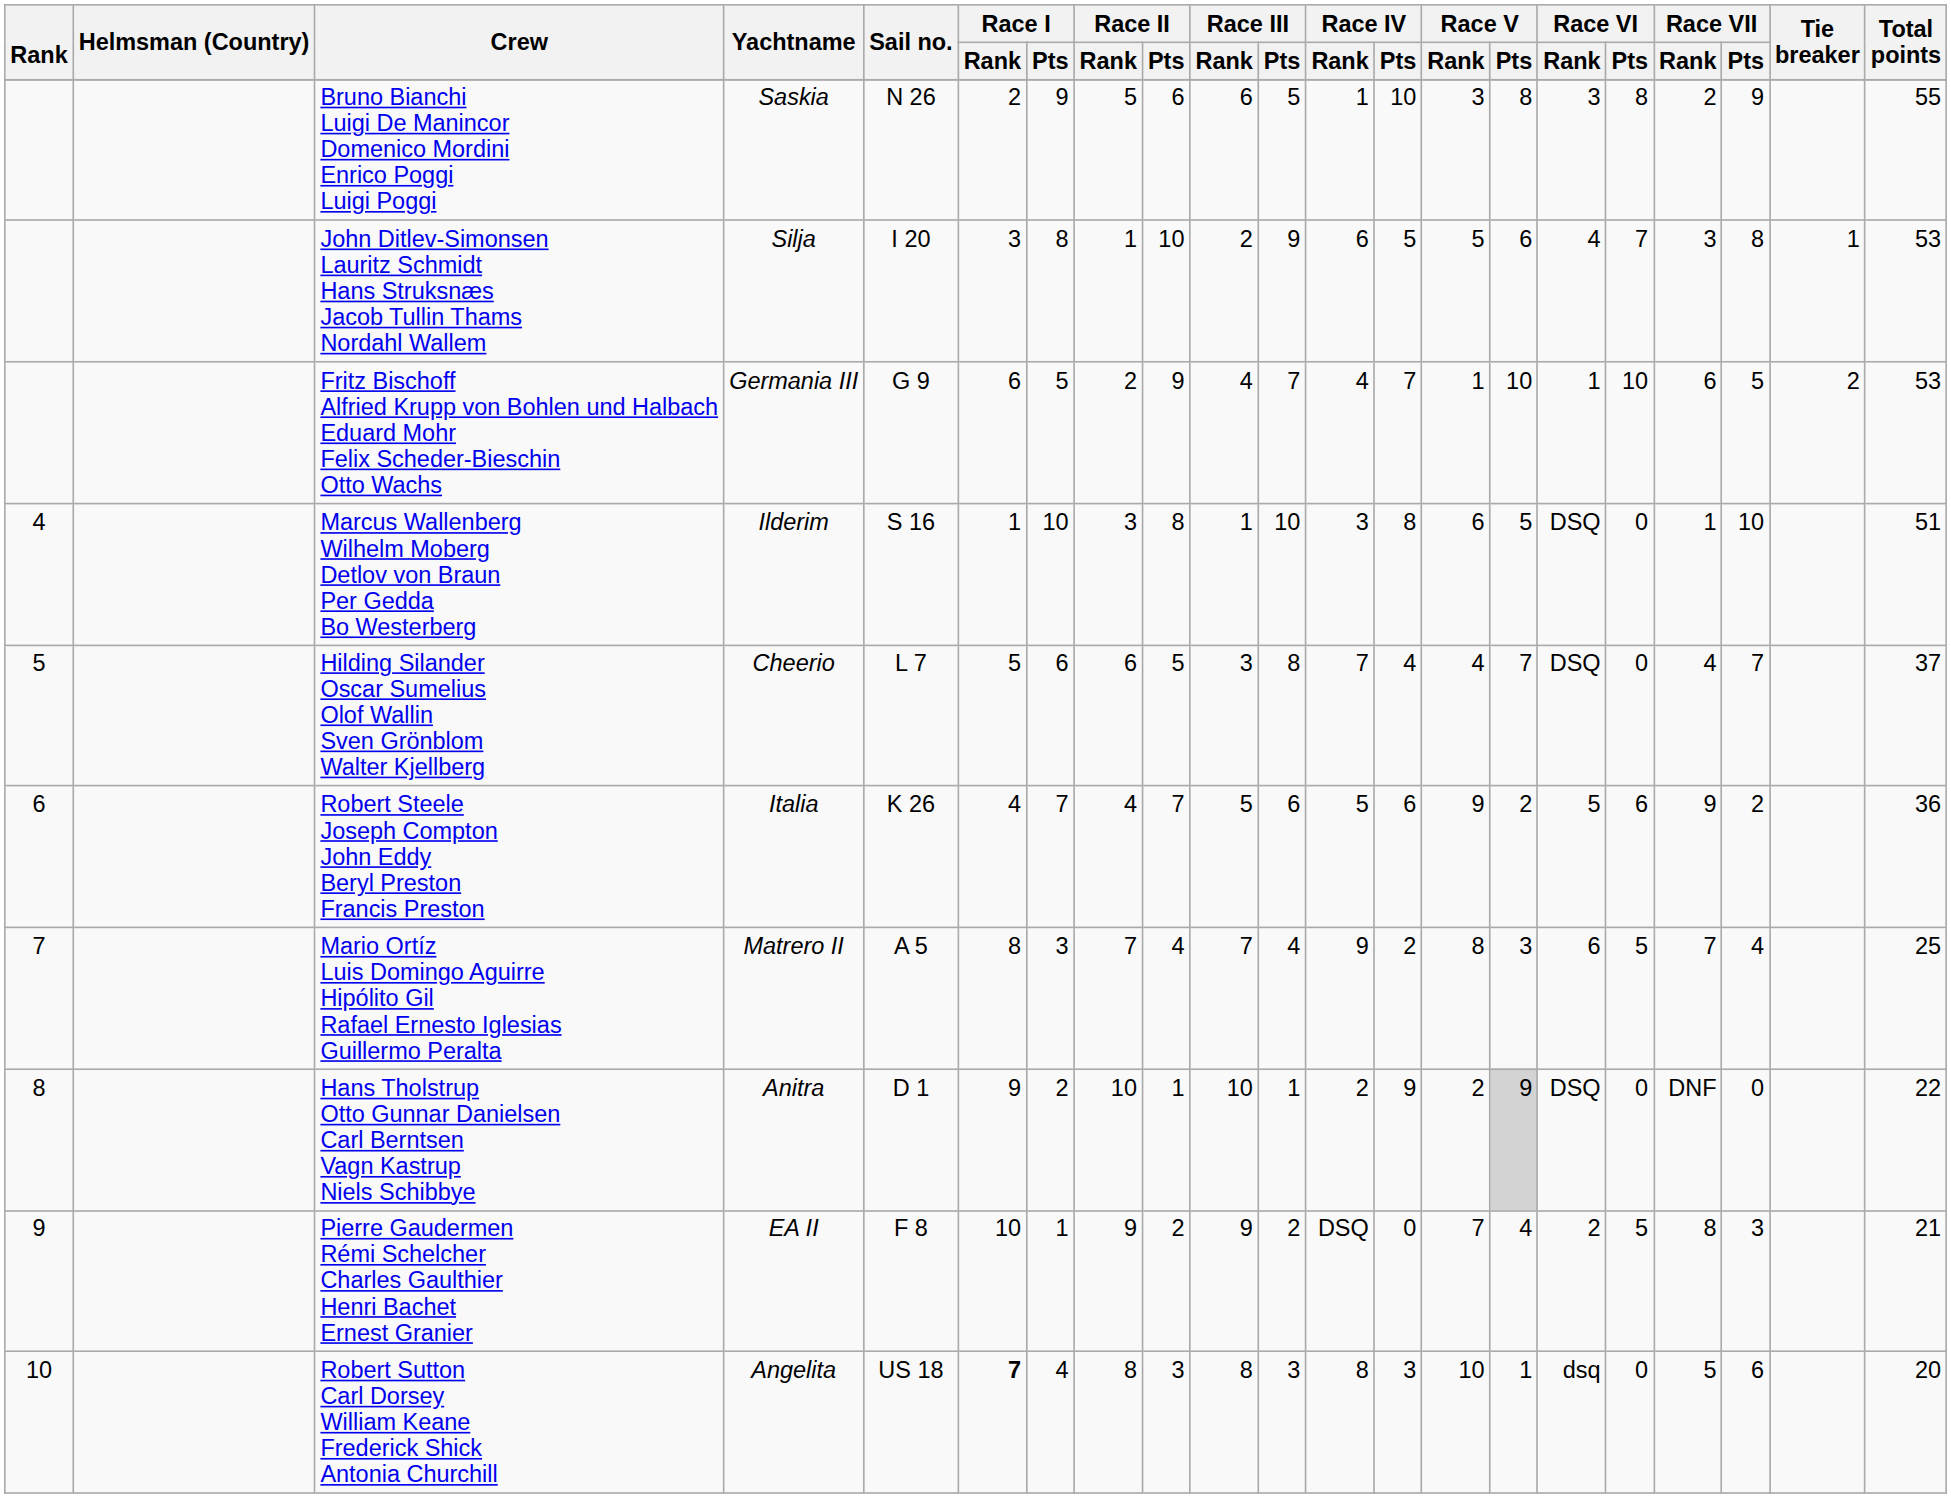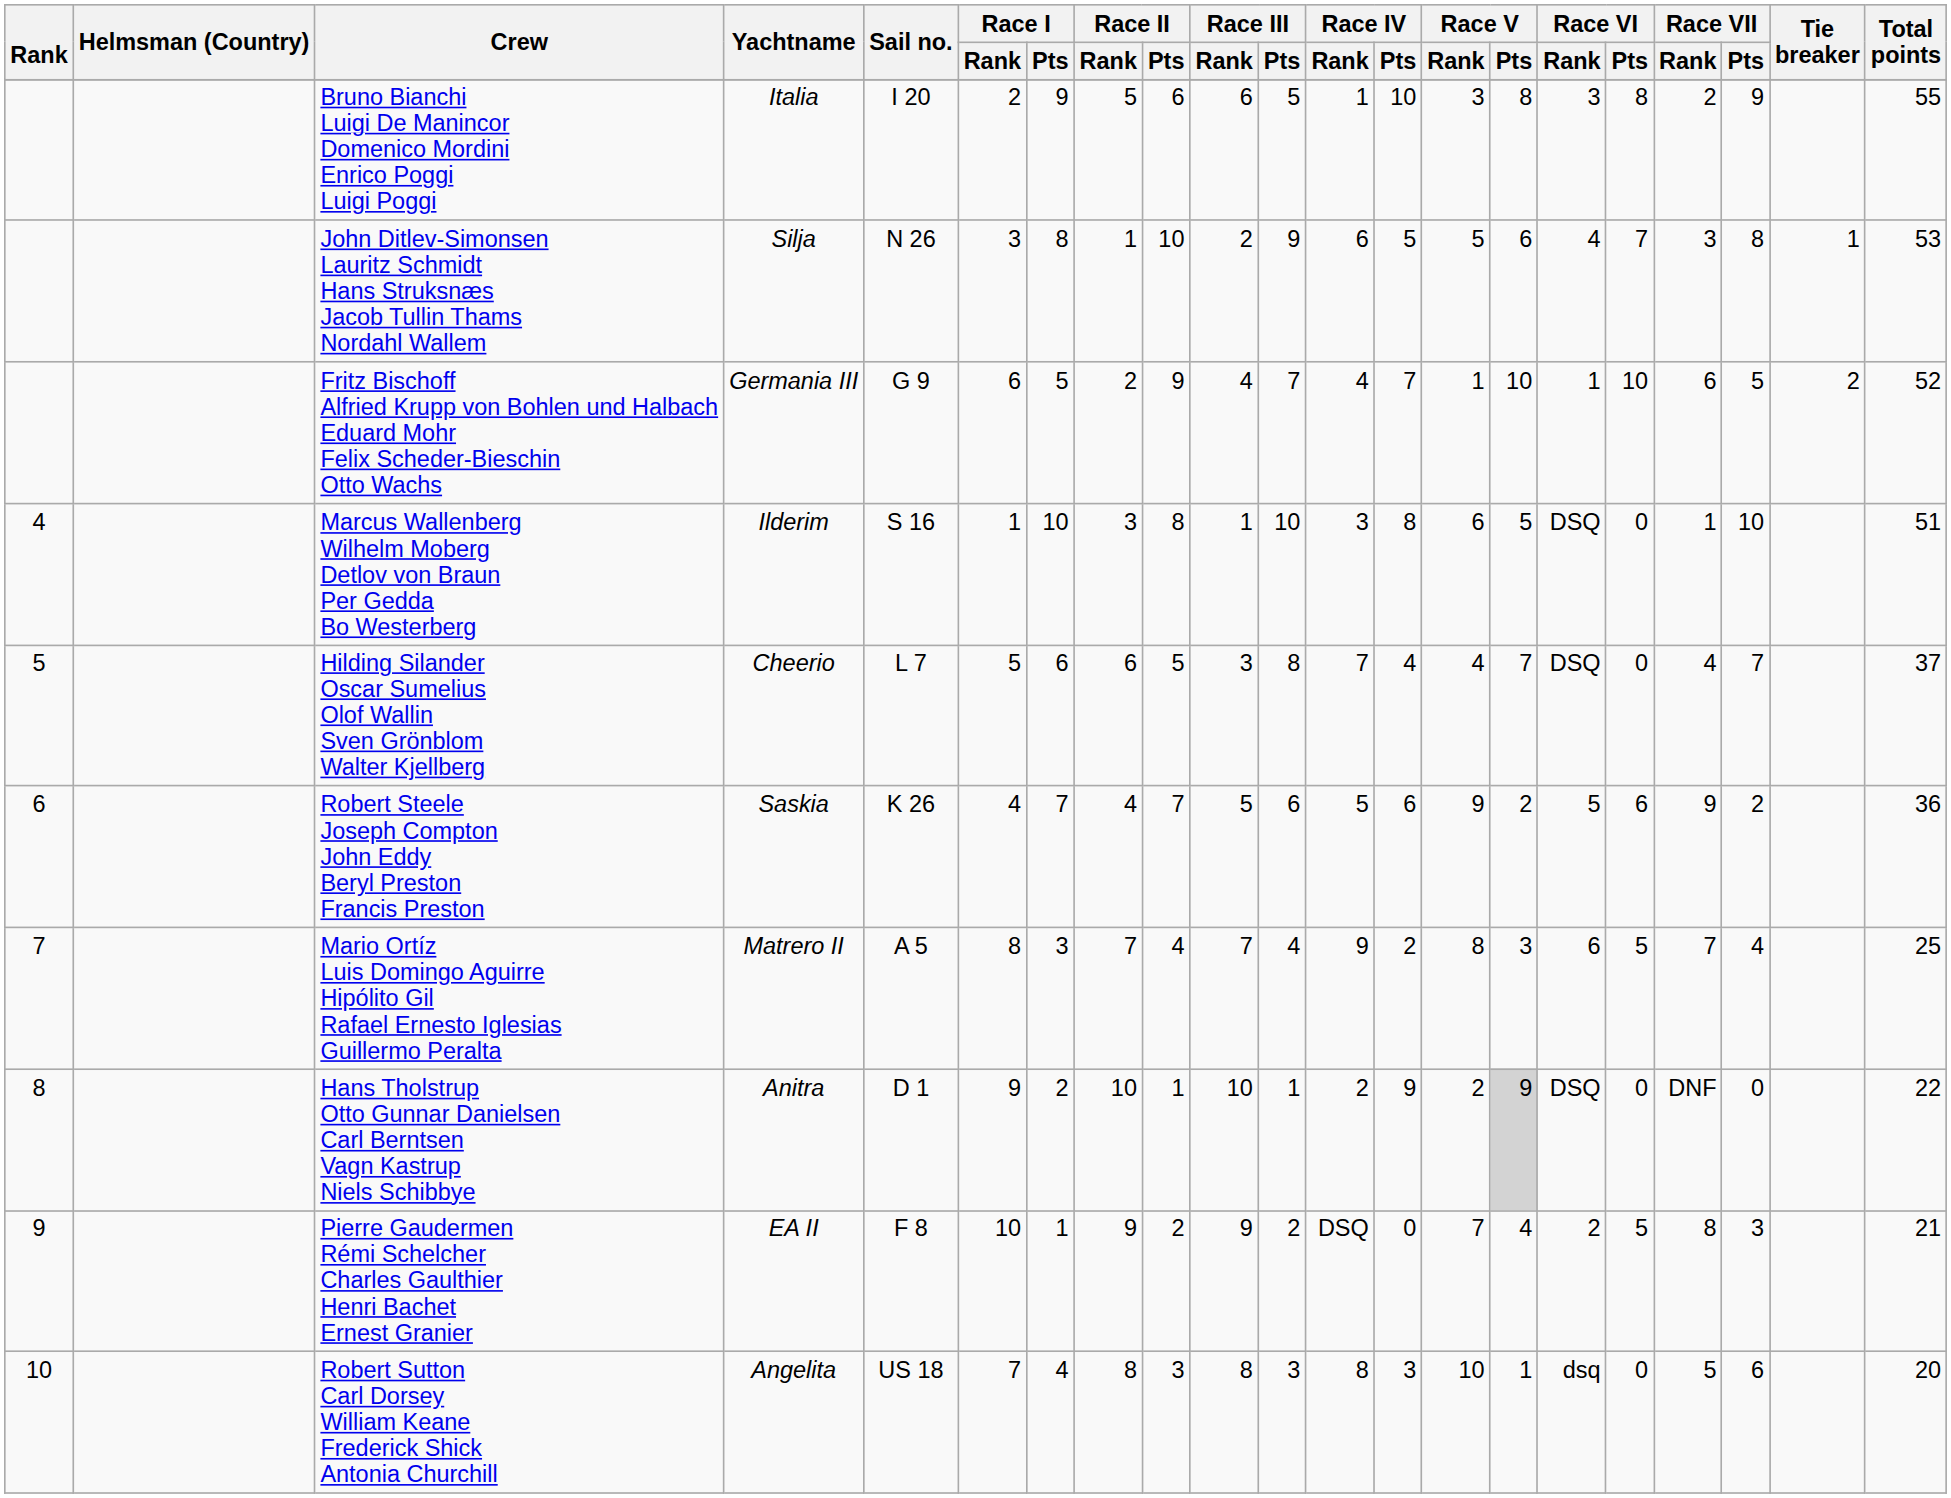(794, 98) Saskia -> (794, 98) Italia
(911, 98) N 26 -> (911, 98) I 20
(911, 239) I 20 -> (911, 239) N 26
(1928, 381) 53 -> (1928, 381) 52
(794, 805) Italia -> (794, 805) Saskia
(1015, 1371) bold -> (1015, 1371) normal
